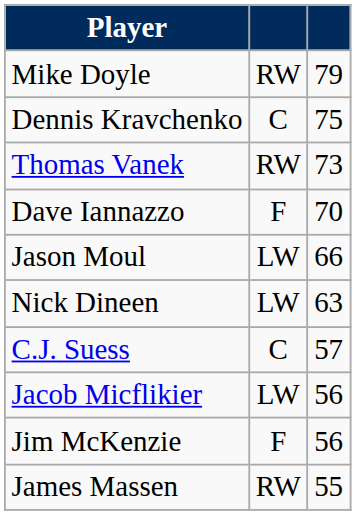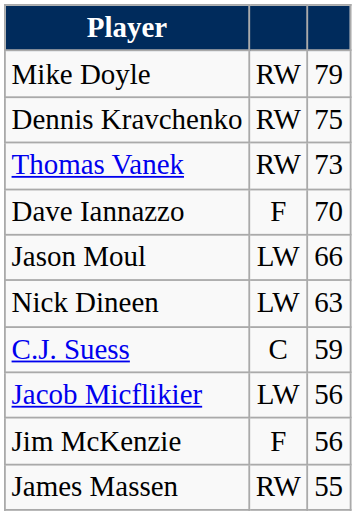(278, 119) C -> (278, 119) RW
(329, 348) 57 -> (329, 348) 59
